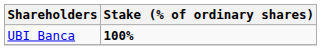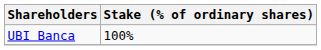(119, 35) bold -> (119, 35) normal
